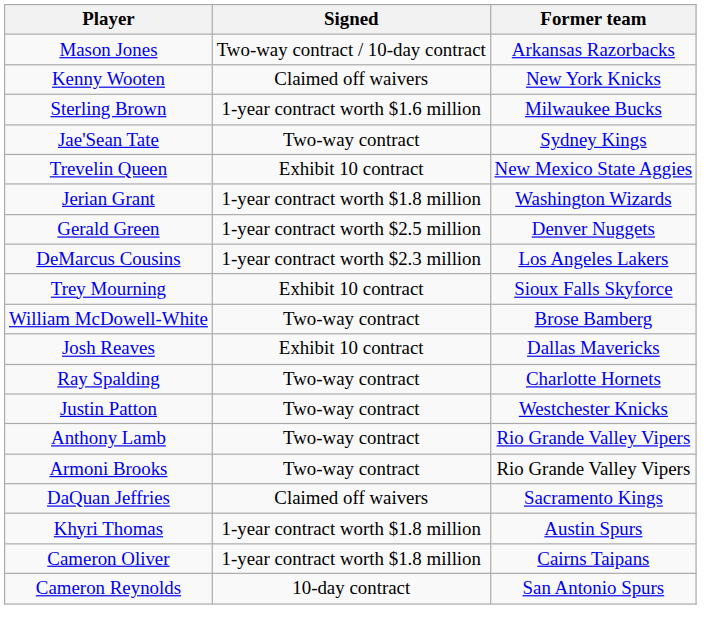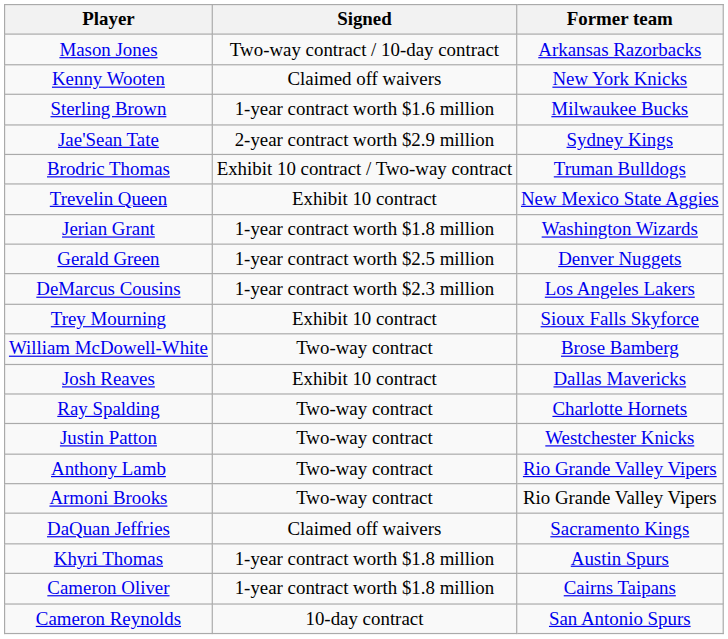(351, 139) Two-way contract -> (364, 139) 2-year contract worth $2.9 million
+ row: (108, 169)
